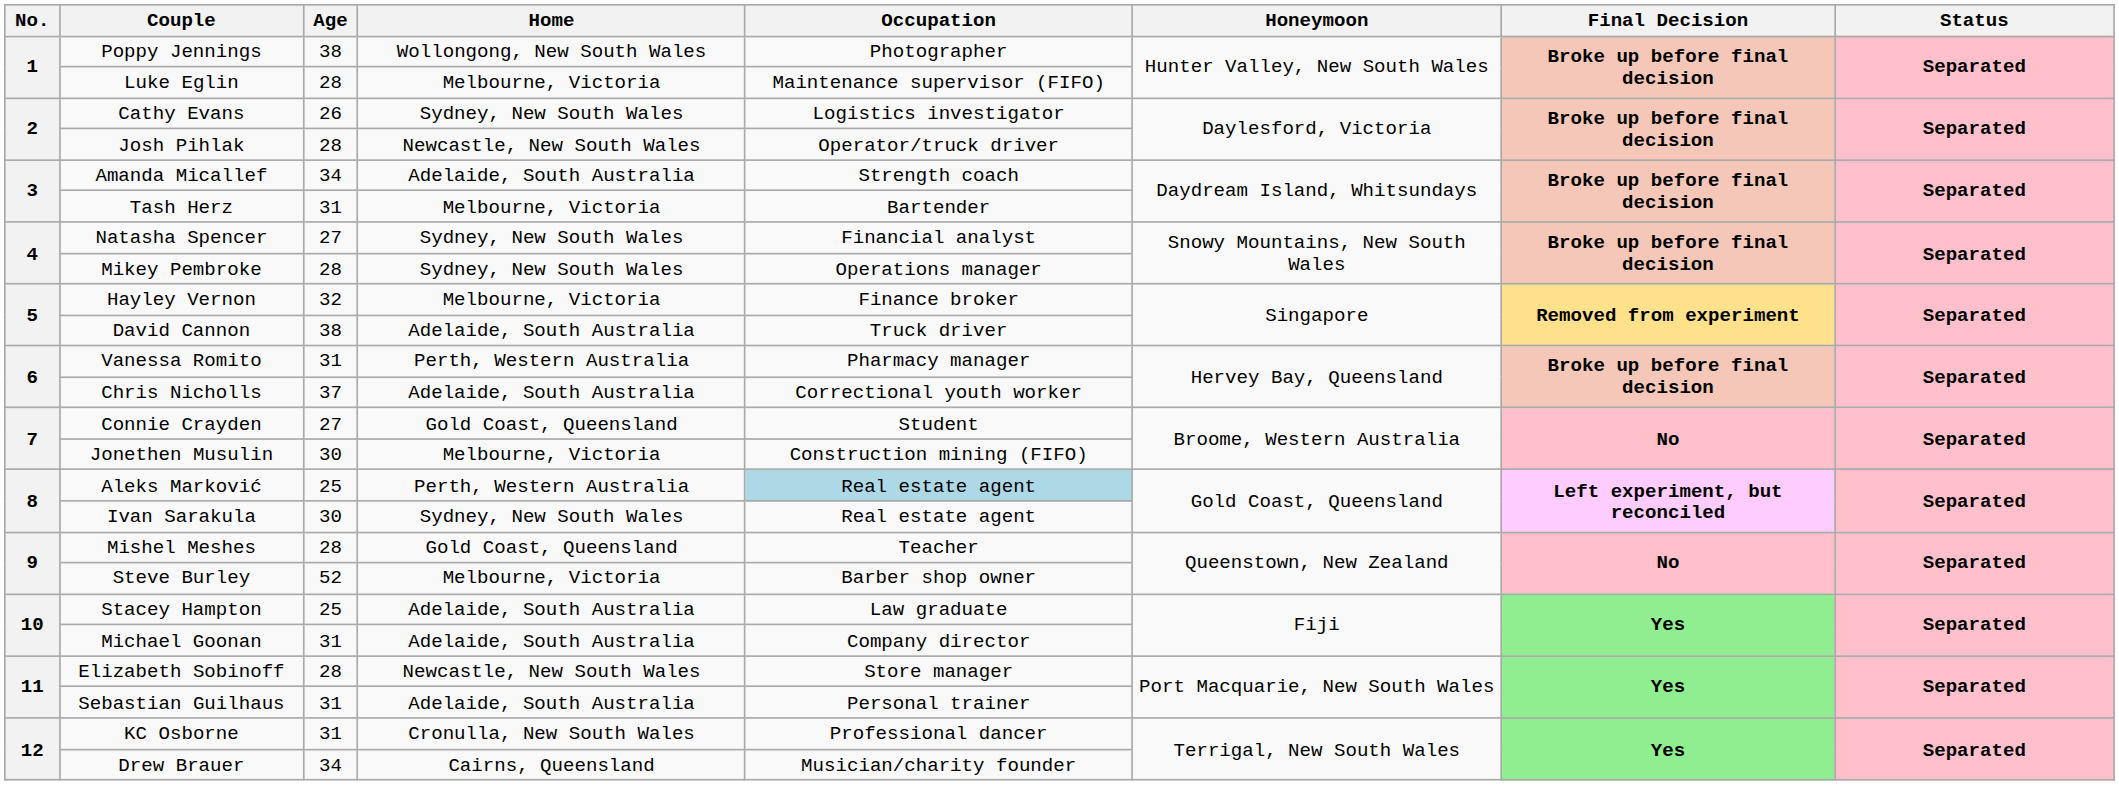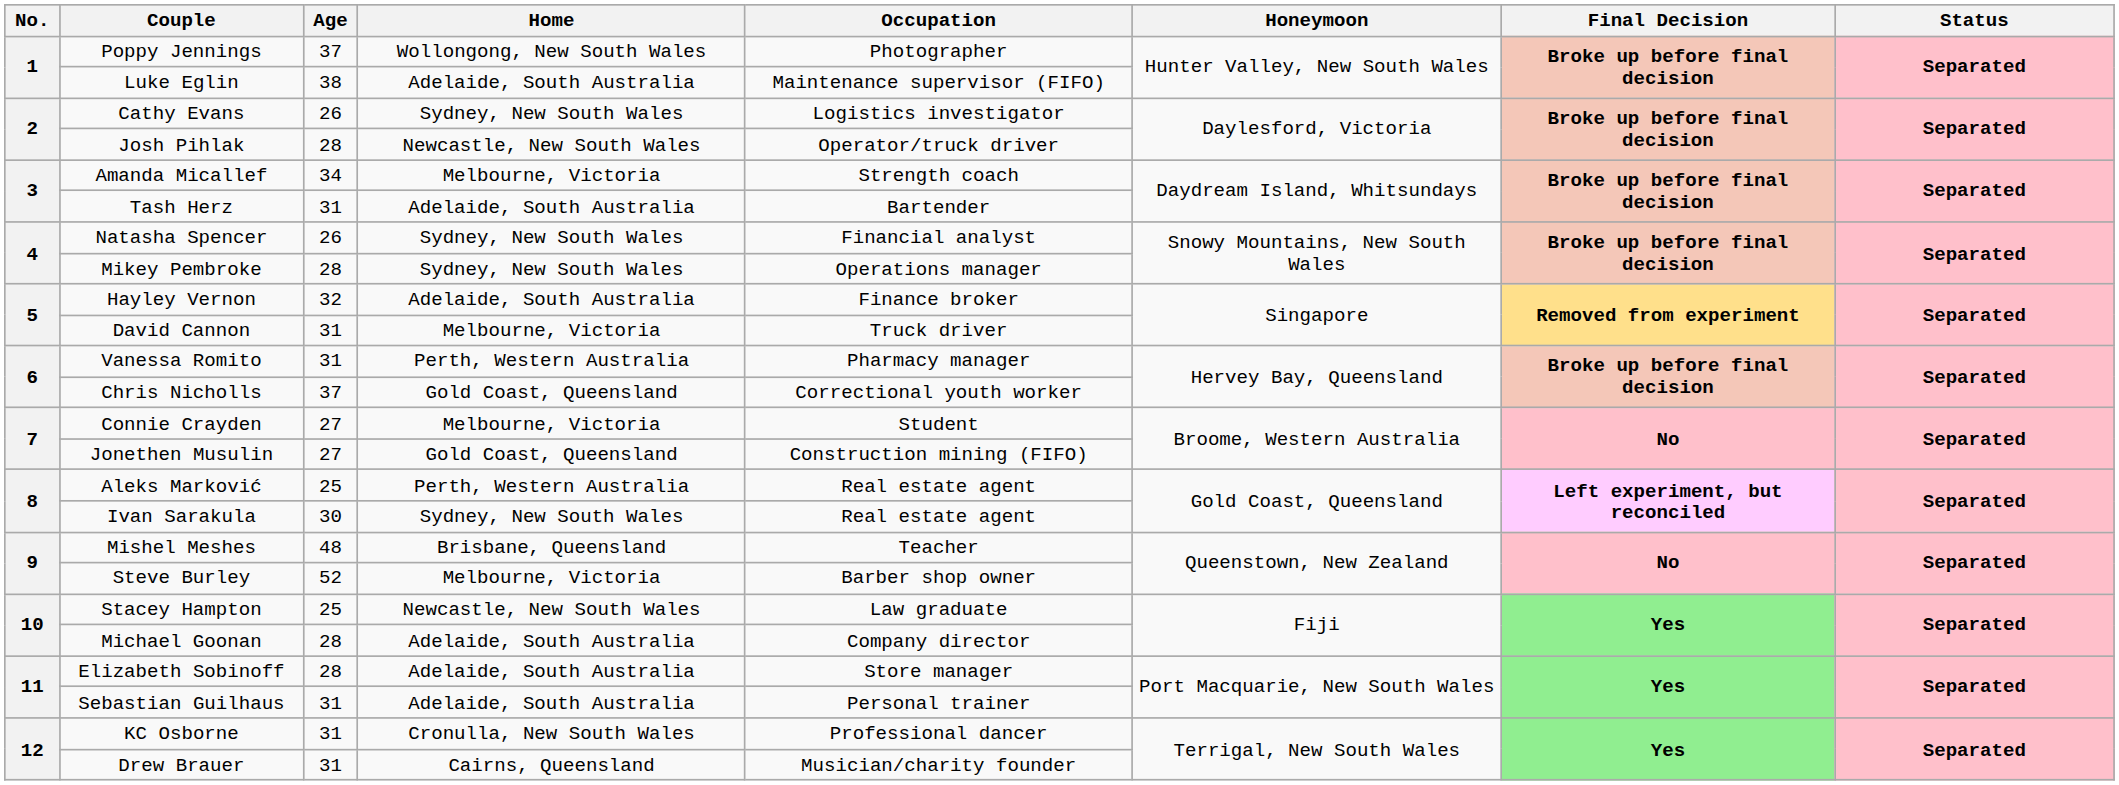(331, 52) 38 -> (331, 52) 37
(331, 83) 28 -> (331, 83) 38
(552, 83) Melbourne, Victoria -> (552, 83) Adelaide, South Australia
(552, 176) Adelaide, South Australia -> (552, 176) Melbourne, Victoria
(552, 207) Melbourne, Victoria -> (552, 207) Adelaide, South Australia
(331, 238) 27 -> (331, 238) 26
(552, 300) Melbourne, Victoria -> (552, 300) Adelaide, South Australia
(331, 331) 38 -> (331, 331) 31
(552, 331) Adelaide, South Australia -> (552, 331) Melbourne, Victoria
(552, 393) Adelaide, South Australia -> (552, 393) Gold Coast, Queensland
(552, 424) Gold Coast, Queensland -> (552, 424) Melbourne, Victoria
(331, 455) 30 -> (331, 455) 27
(552, 455) Melbourne, Victoria -> (552, 455) Gold Coast, Queensland
(939, 486) lightblue background -> (939, 486) no background
(331, 548) 28 -> (331, 548) 48
(552, 548) Gold Coast, Queensland -> (552, 548) Brisbane, Queensland
(552, 610) Adelaide, South Australia -> (552, 610) Newcastle, New South Wales
(331, 641) 31 -> (331, 641) 28
(552, 672) Newcastle, New South Wales -> (552, 672) Adelaide, South Australia
(331, 765) 34 -> (331, 765) 31
